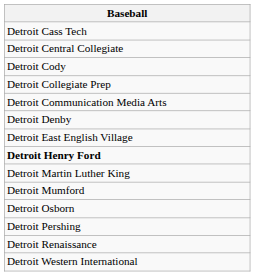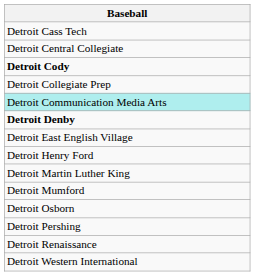(36, 66) normal -> (38, 66) bold
(87, 102) no background -> (87, 102) paleturquoise background
(39, 119) normal -> (41, 119) bold
(54, 155) bold -> (50, 155) normal
